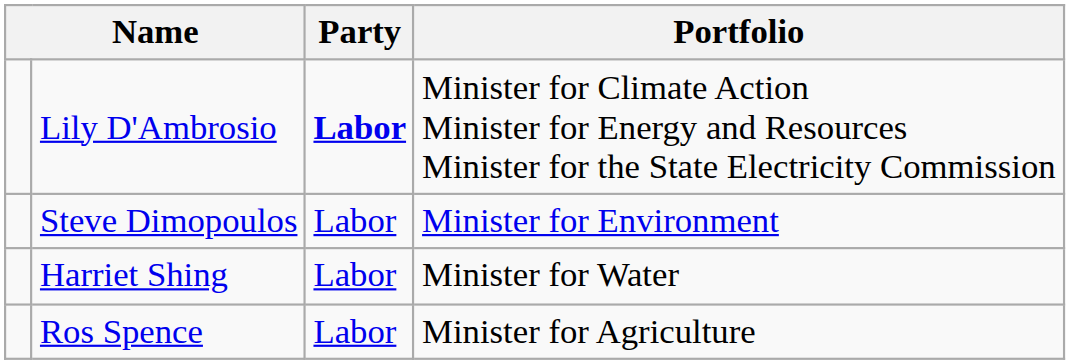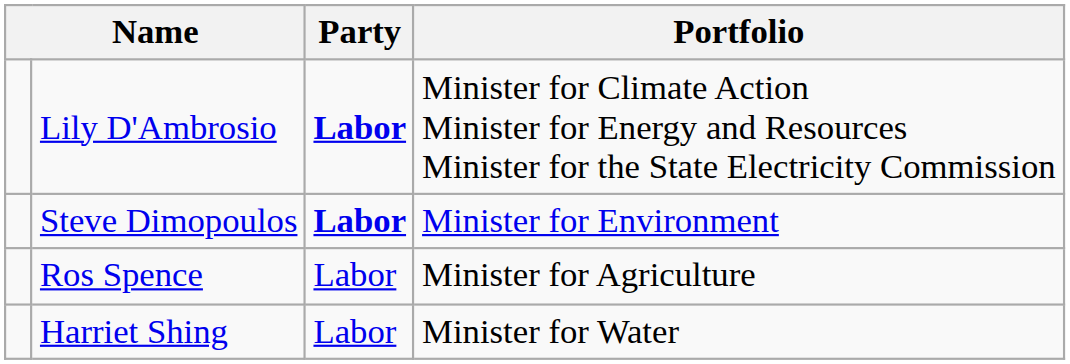(355, 220) normal -> (360, 220) bold
rows swapped: (134, 275) <-> (121, 330)
